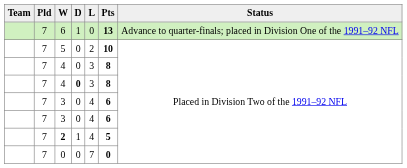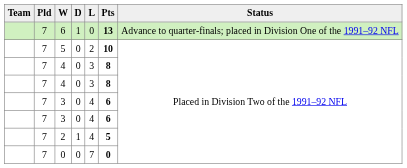(78, 84) bold -> (78, 84) normal
(63, 137) bold -> (63, 137) normal
